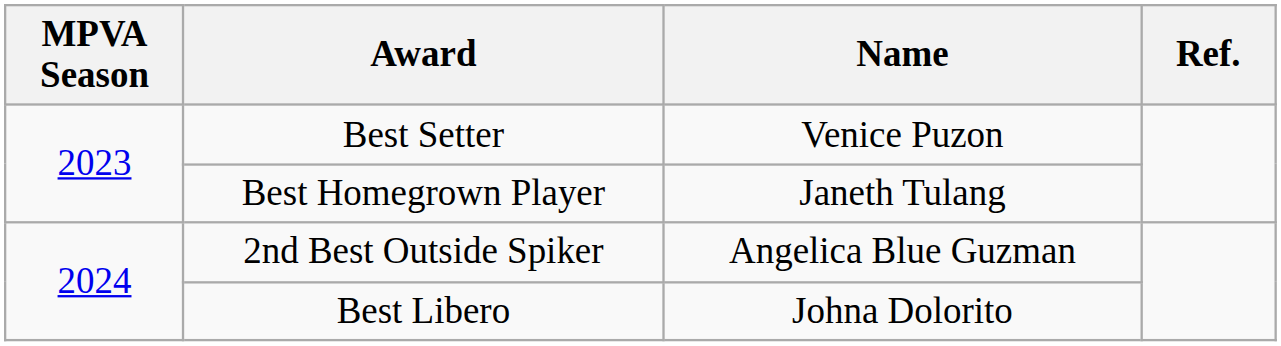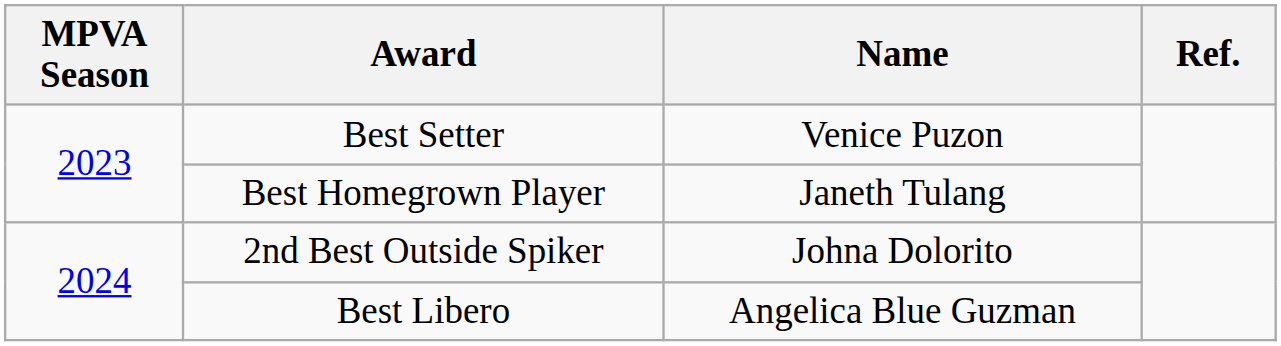(902, 251) Angelica Blue Guzman -> (902, 251) Johna Dolorito
(902, 309) Johna Dolorito -> (902, 309) Angelica Blue Guzman
